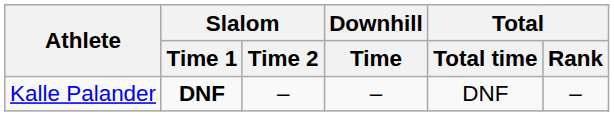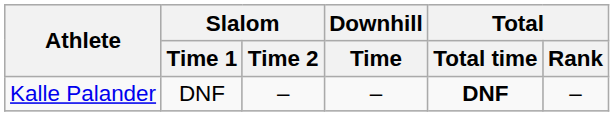(202, 94) bold -> (202, 94) normal
(485, 94) normal -> (485, 94) bold
